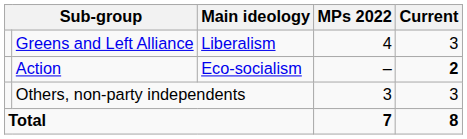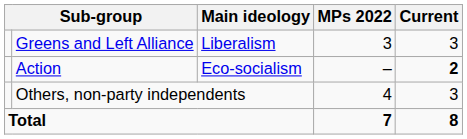(387, 43) 4 -> (387, 43) 3
(387, 95) 3 -> (387, 95) 4
